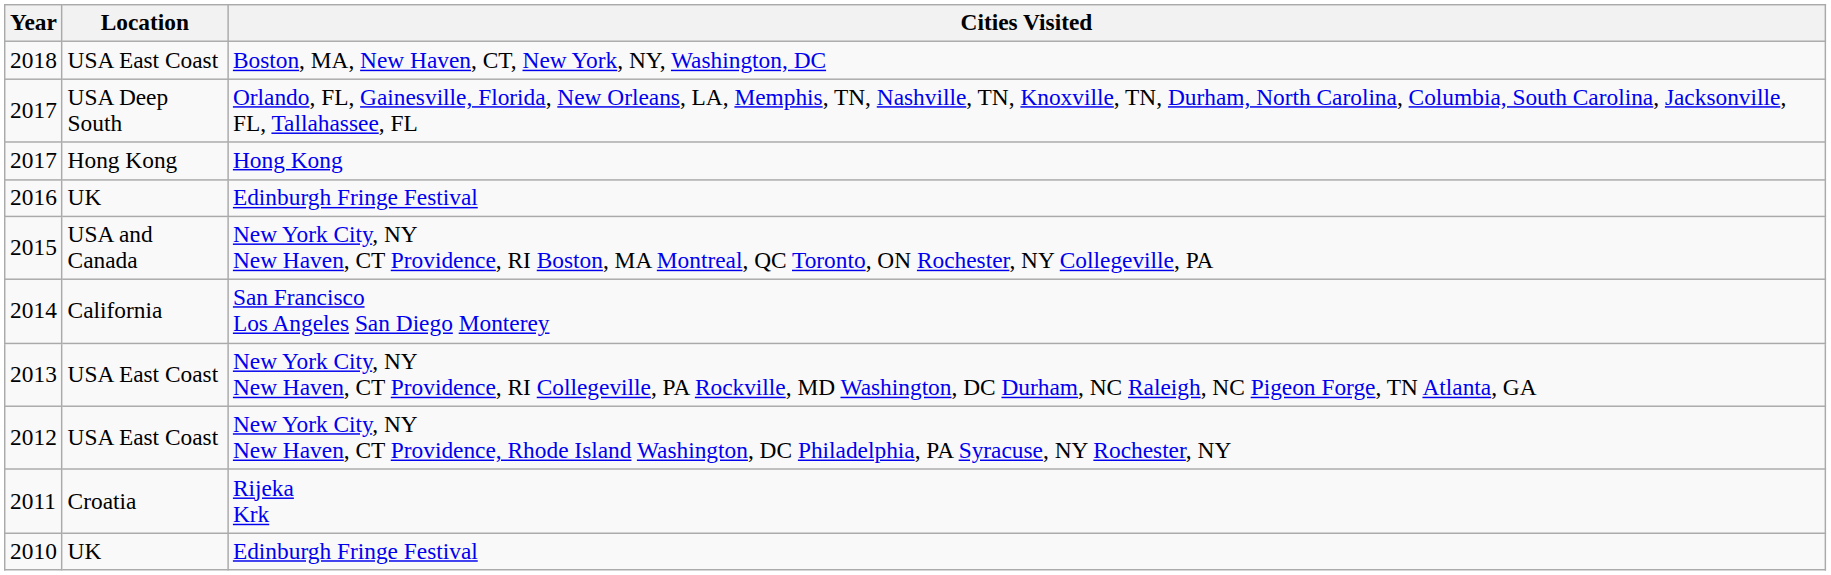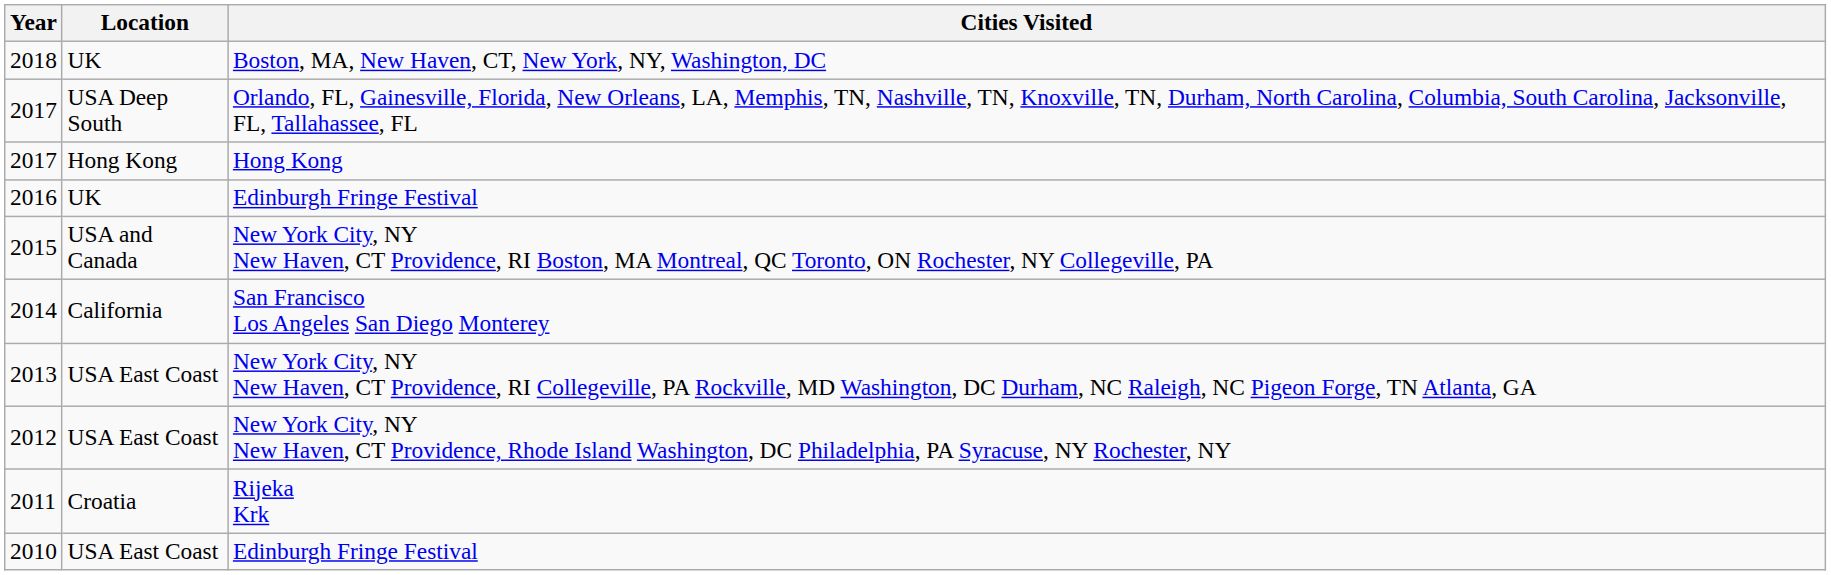(143, 60) USA East Coast -> (84, 60) UK
(84, 551) UK -> (143, 551) USA East Coast
